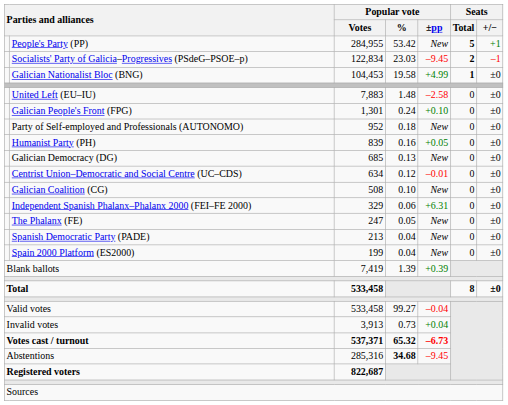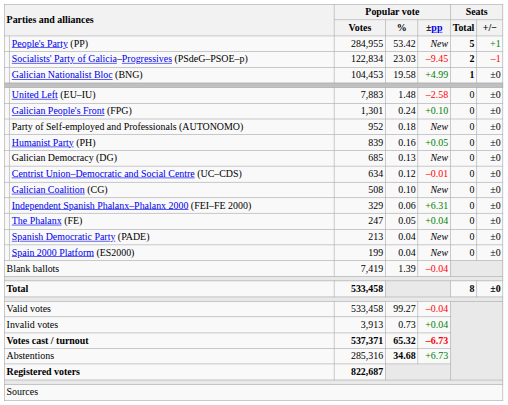(439, 221) New -> (437, 221) +0.04
(437, 268) +0.39 -> (437, 268) –0.04
(437, 356) –9.45 -> (437, 356) +6.73
